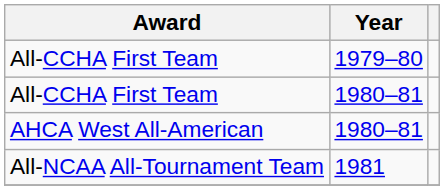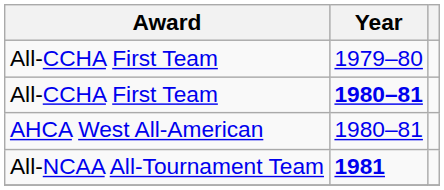(379, 94) normal -> (379, 94) bold
(360, 166) normal -> (360, 166) bold
